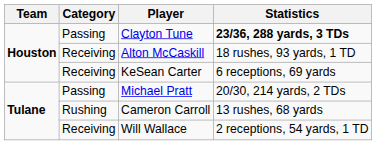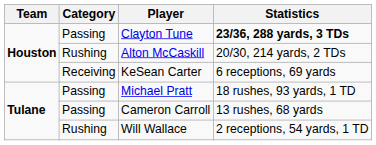(89, 52) Receiving -> (84, 52) Rushing
(286, 52) 18 rushes, 93 yards, 1 TD -> (281, 52) 20/30, 214 yards, 2 TDs
(281, 91) 20/30, 214 yards, 2 TDs -> (286, 91) 18 rushes, 93 yards, 1 TD
(84, 110) Rushing -> (84, 110) Passing
(89, 130) Receiving -> (84, 130) Rushing
